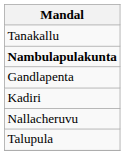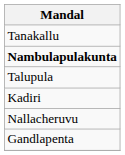(41, 77) Gandlapenta -> (30, 77) Talupula
(30, 139) Talupula -> (41, 139) Gandlapenta
